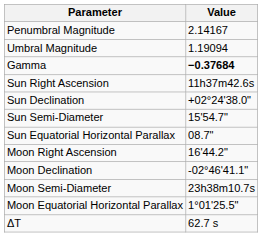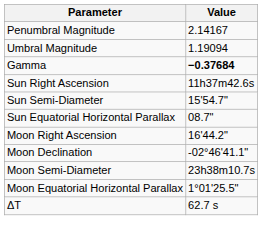- row: (46, 100)
